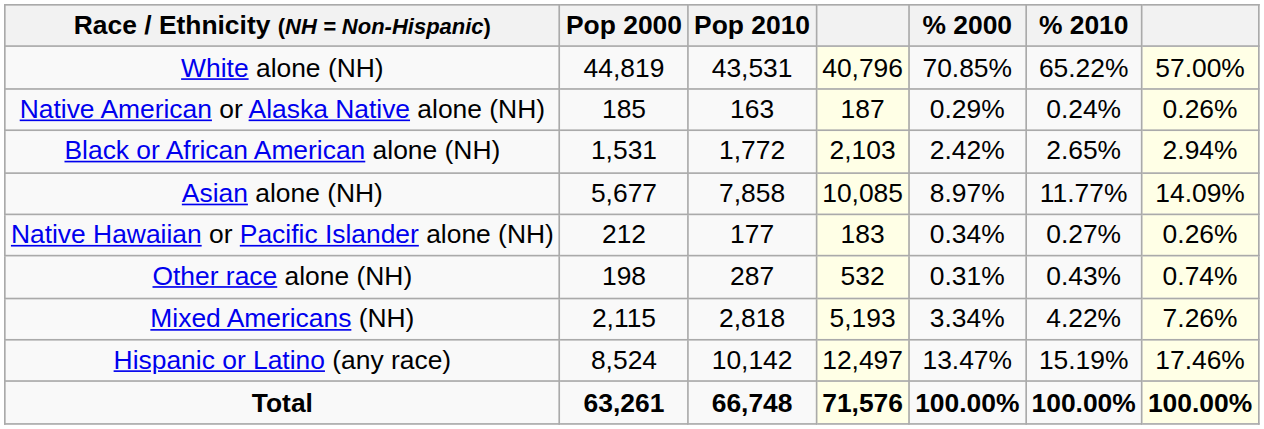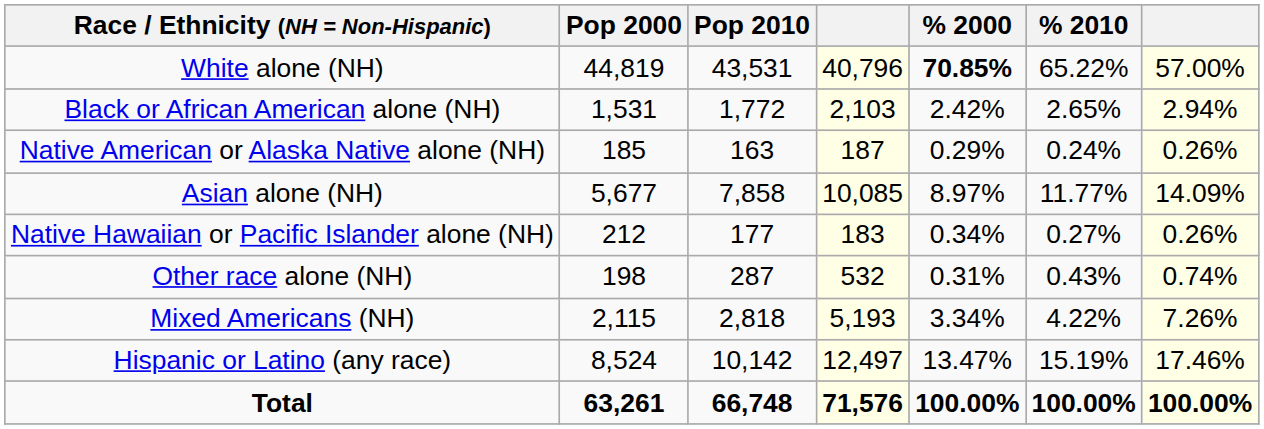(967, 67) normal -> (967, 67) bold
rows swapped: (282, 151) <-> (282, 109)
